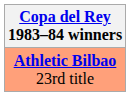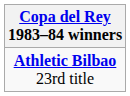(65, 69) lightsalmon background -> (65, 69) no background
